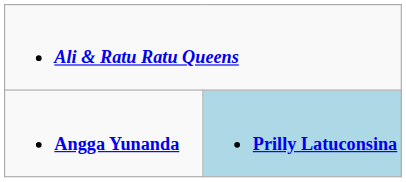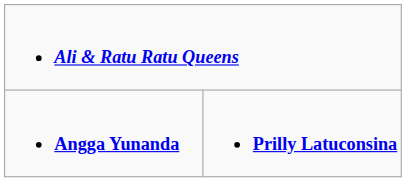(302, 144) lightblue background -> (302, 144) no background
